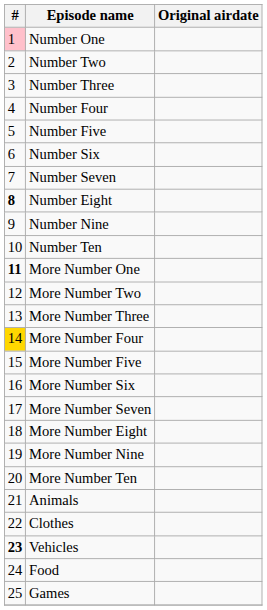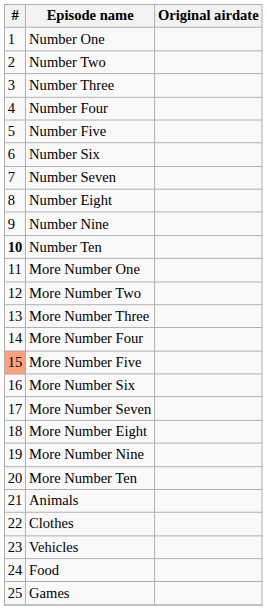(11, 39) pink background -> (11, 39) no background
(11, 200) bold -> (11, 200) normal
(15, 246) normal -> (15, 246) bold
(15, 270) bold -> (15, 270) normal
(15, 339) gold background -> (15, 339) no background
(15, 362) no background -> (15, 362) lightsalmon background
(15, 547) bold -> (15, 547) normal
